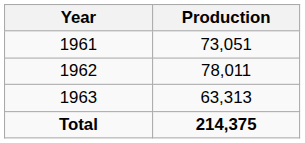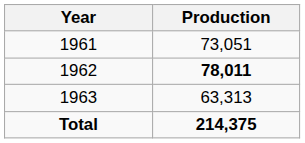(226, 71) normal -> (226, 71) bold
